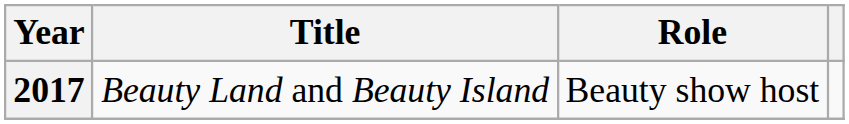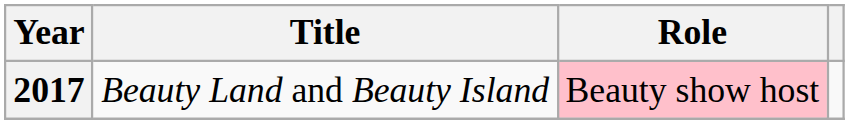(692, 89) no background -> (692, 89) pink background
